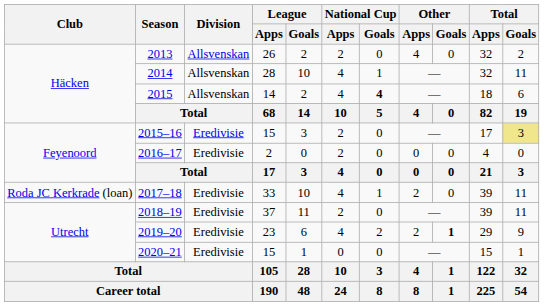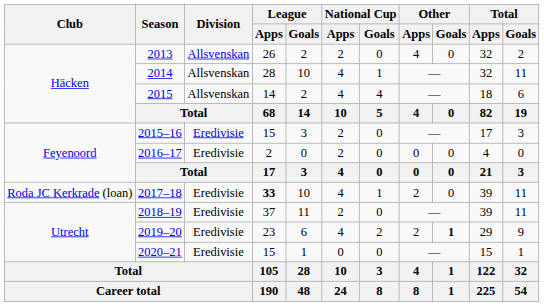(379, 93) bold -> (379, 93) normal
(521, 133) khaki background -> (521, 133) no background
(269, 192) normal -> (269, 192) bold
